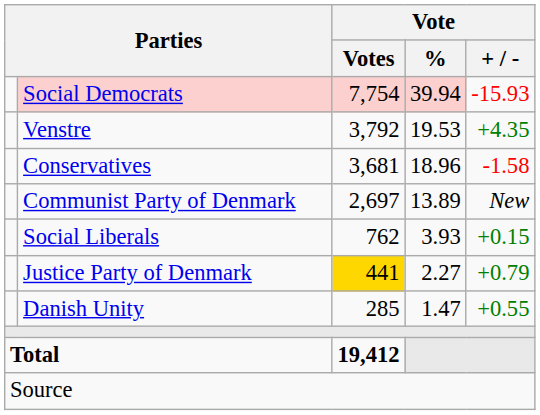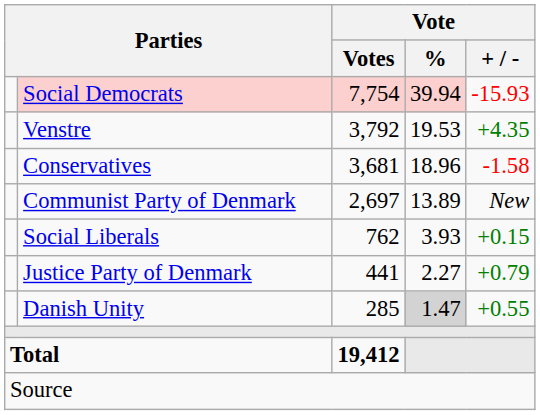(383, 272) gold background -> (383, 272) no background
(441, 308) no background -> (441, 308) lightgrey background
